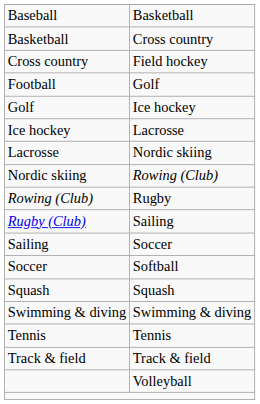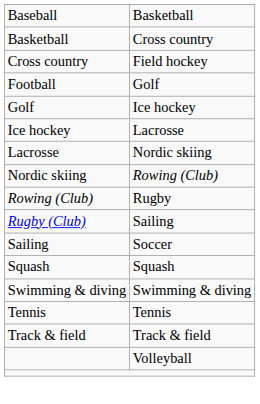- row: (156, 267)
